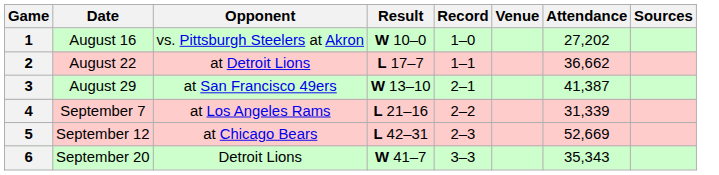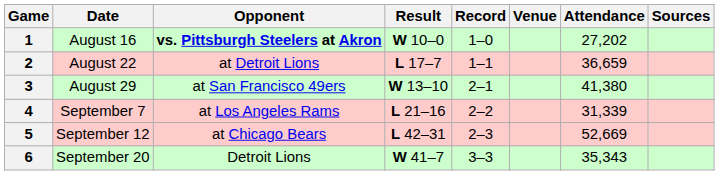(260, 39) normal -> (269, 39) bold
(587, 63) 36,662 -> (604, 63) 36,659
(587, 87) 41,387 -> (604, 87) 41,380
